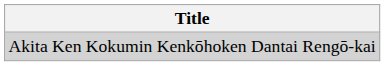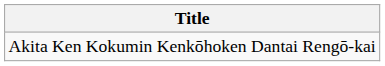(192, 46) lightgrey background -> (192, 46) no background
